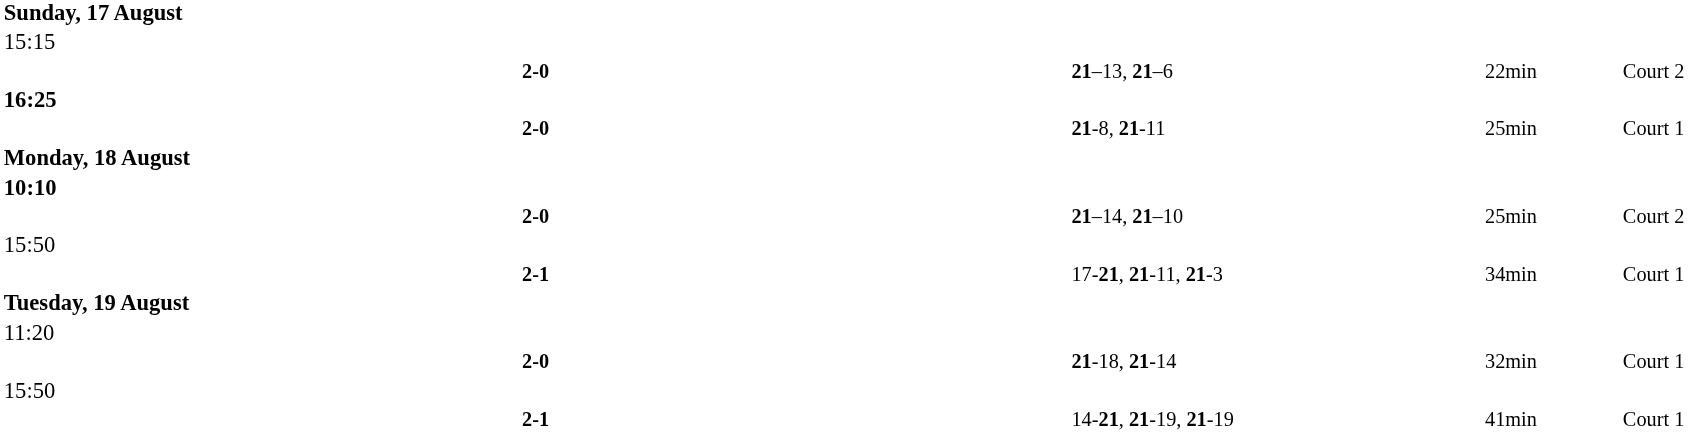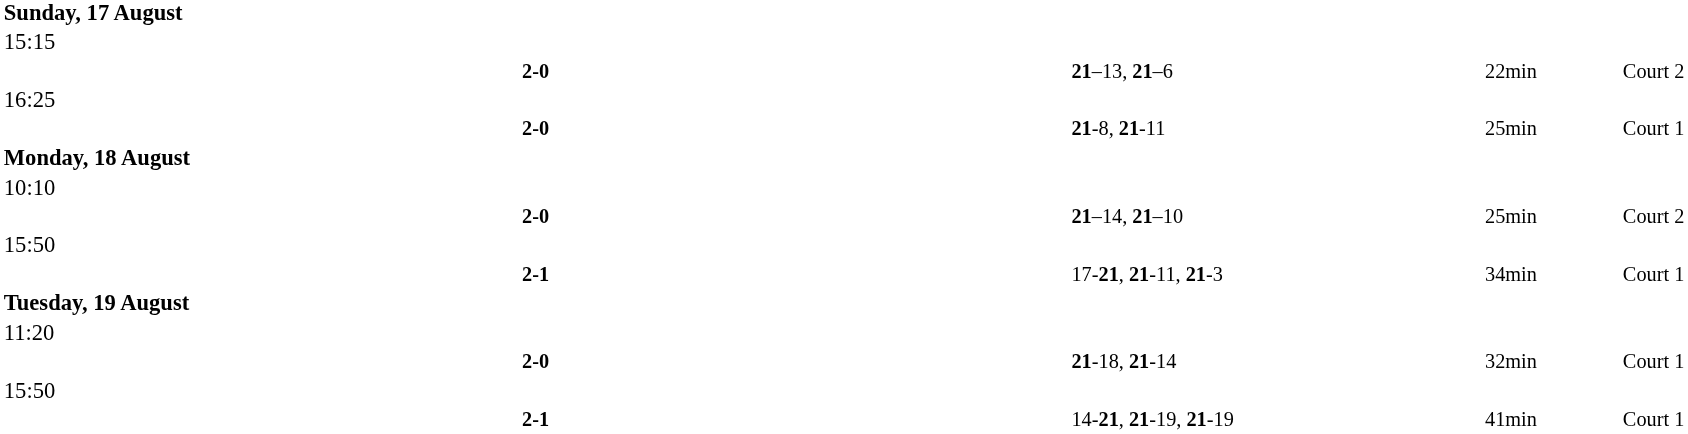(30, 99) bold -> (30, 99) normal
(30, 187) bold -> (30, 187) normal
